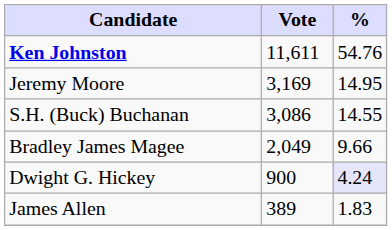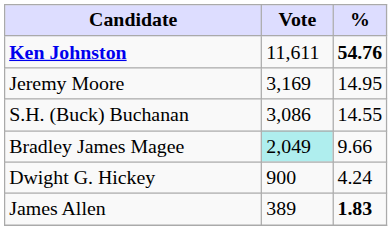(360, 51) normal -> (360, 51) bold
(289, 146) no background -> (289, 146) paleturquoise background
(355, 177) lavender background -> (355, 177) no background
(355, 209) normal -> (355, 209) bold
